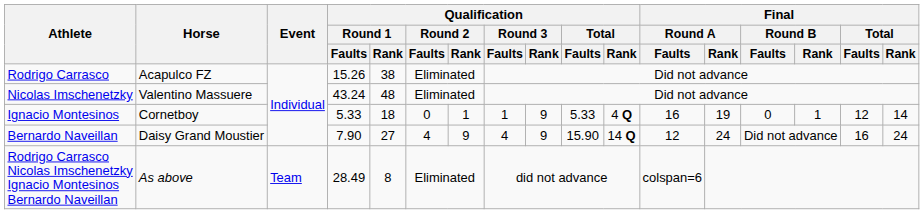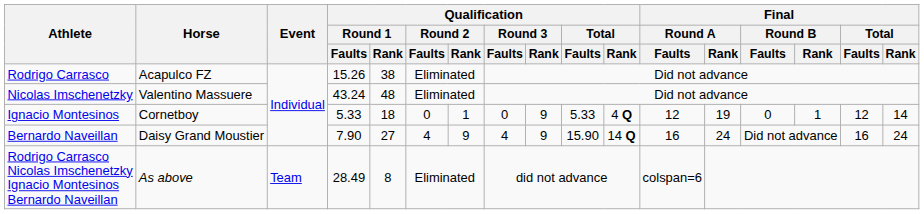(505, 115) 1 -> (505, 115) 0
(672, 115) 16 -> (672, 115) 12
(672, 136) 12 -> (672, 136) 16
